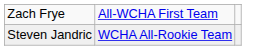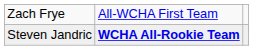(165, 34) normal -> (169, 34) bold
